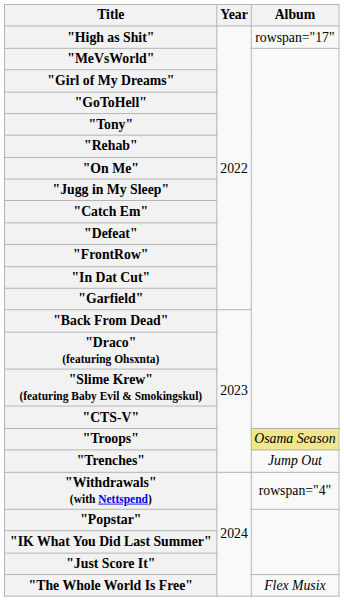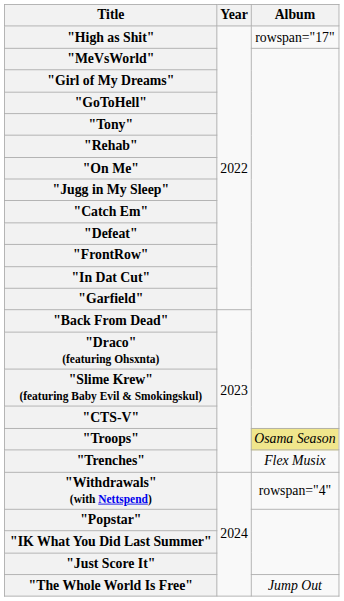(295, 460) Jump Out -> (295, 460) Flex Musix
(295, 585) Flex Musix -> (295, 585) Jump Out
